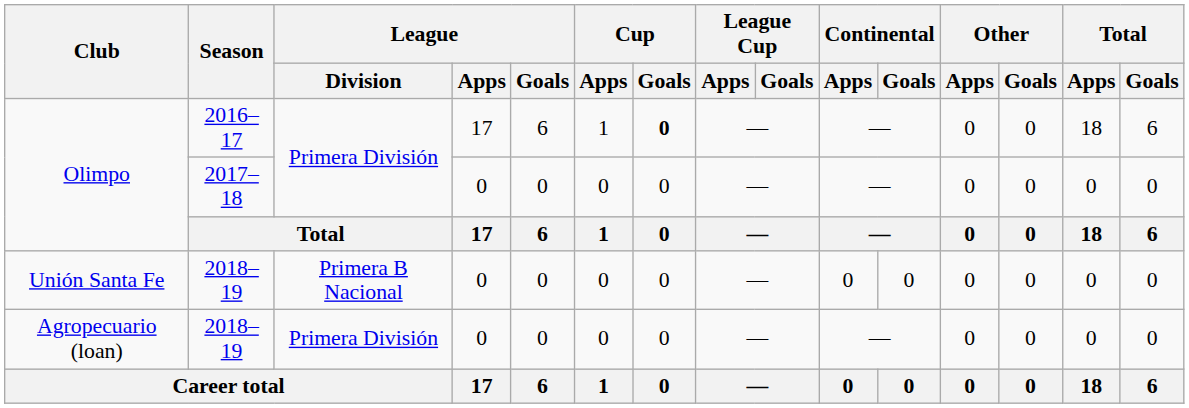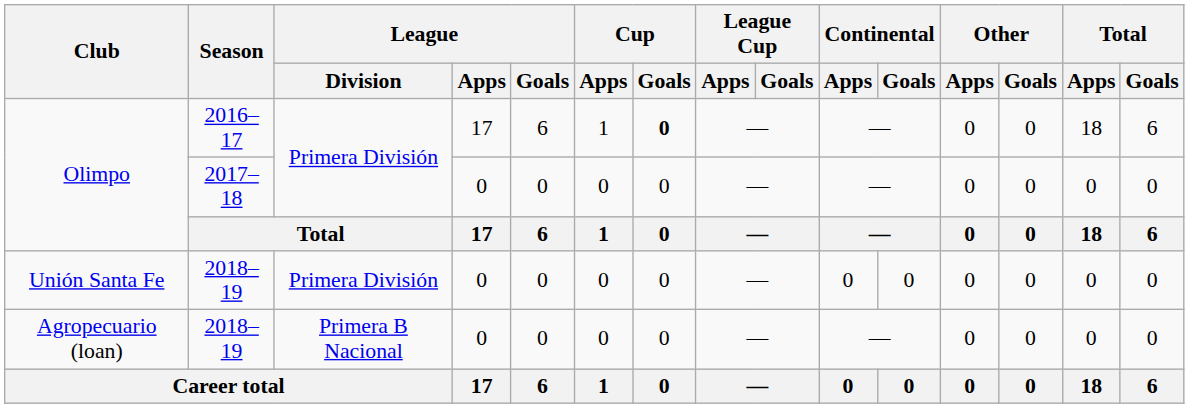(363, 279) Primera B Nacional -> (363, 279) Primera División
(363, 338) Primera División -> (363, 338) Primera B Nacional
